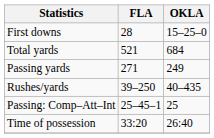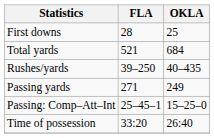(187, 32) 15–25–0 -> (172, 32) 25
rows swapped: (38, 87) <-> (39, 68)
(172, 105) 25 -> (187, 105) 15–25–0
